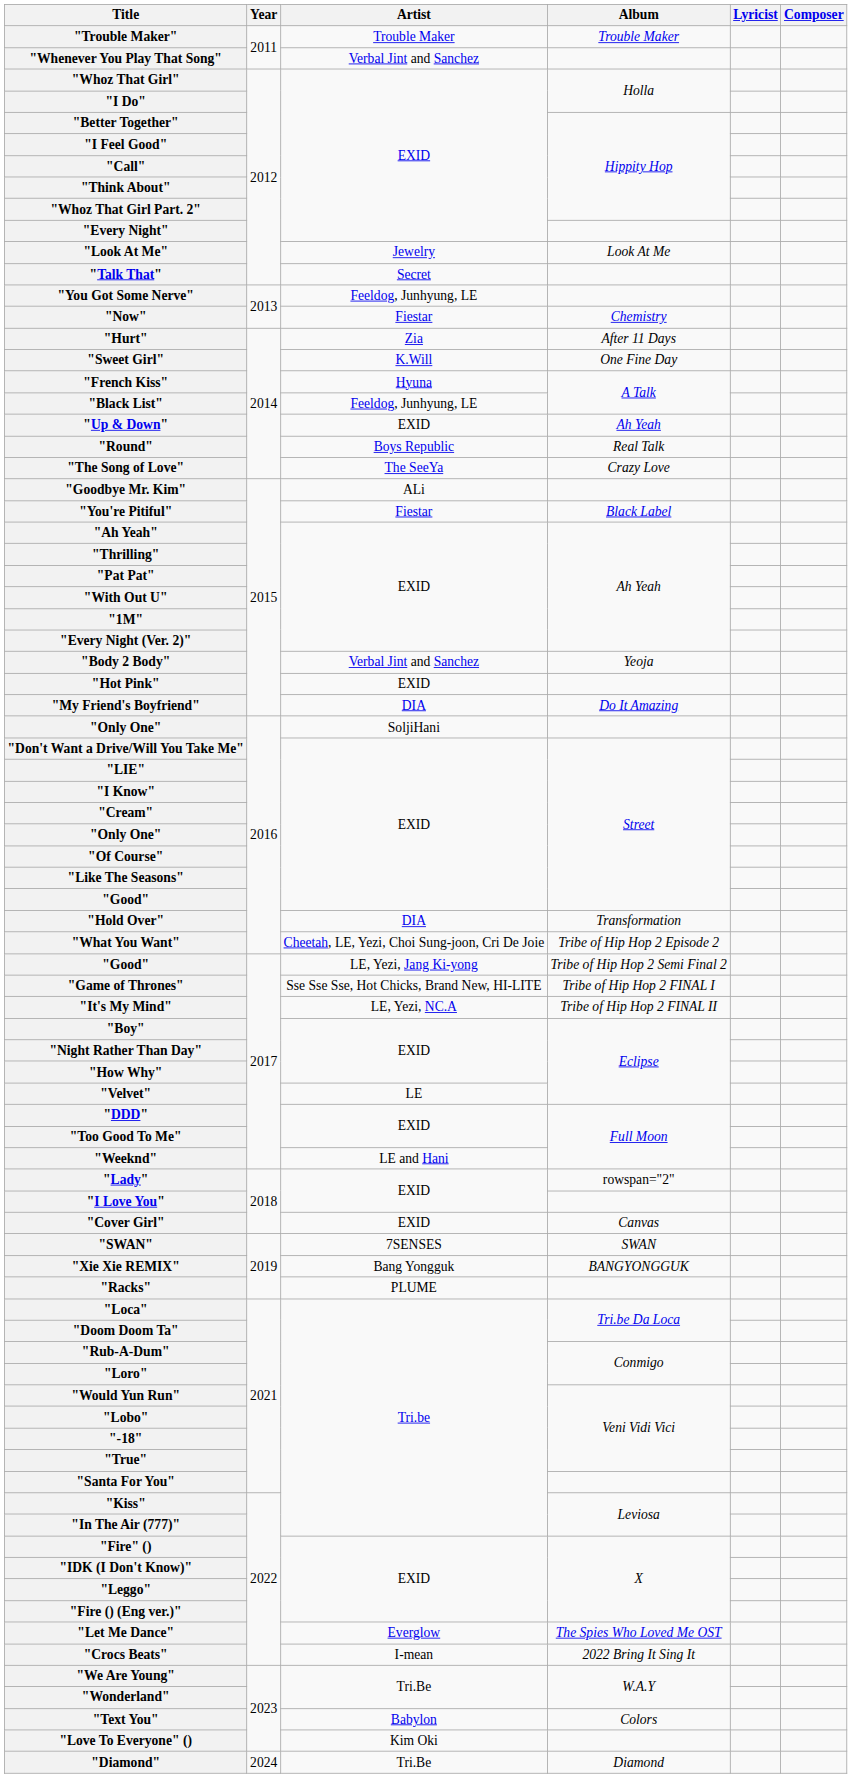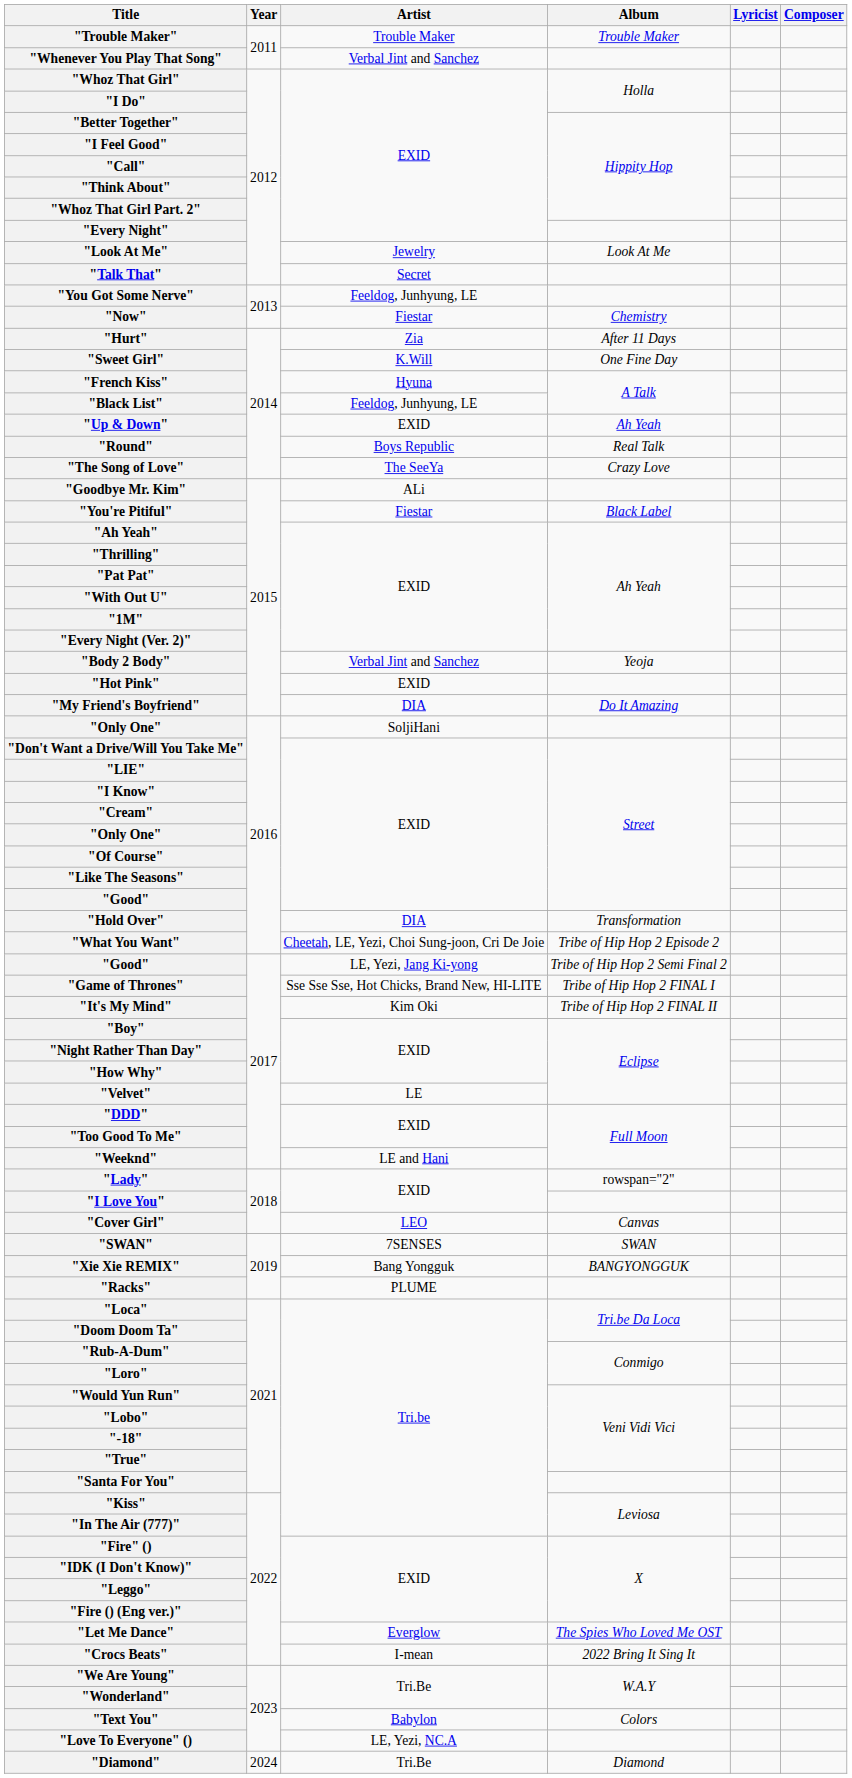(414, 1007) LE, Yezi, NC.A -> (414, 1007) Kim Oki
(414, 1223) EXID -> (414, 1223) LEO
(414, 1740) Kim Oki -> (414, 1740) LE, Yezi, NC.A
